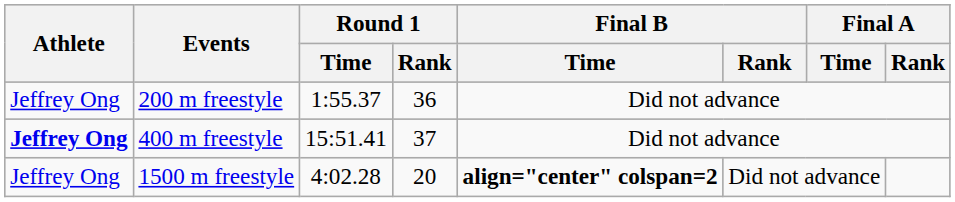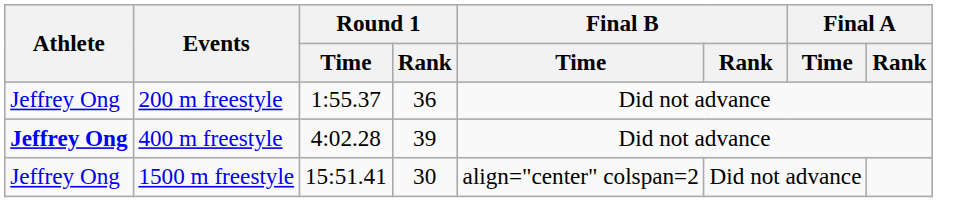(346, 138) 15:51.41 -> (346, 138) 4:02.28
(425, 138) 37 -> (425, 138) 39
(346, 176) 4:02.28 -> (346, 176) 15:51.41
(425, 176) 20 -> (425, 176) 30
(590, 176) bold -> (581, 176) normal
